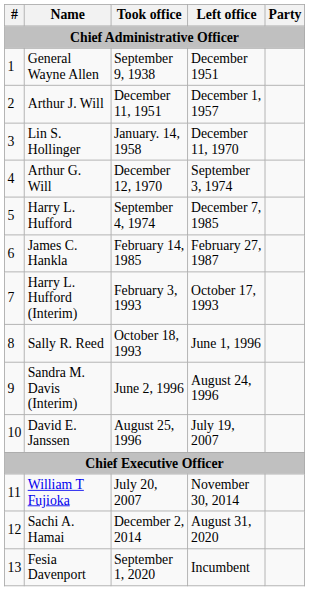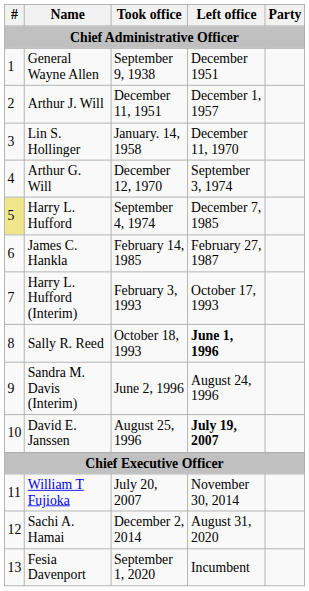(11, 216) no background -> (11, 216) khaki background
(226, 343) normal -> (212, 343) bold
(213, 433) normal -> (214, 433) bold
